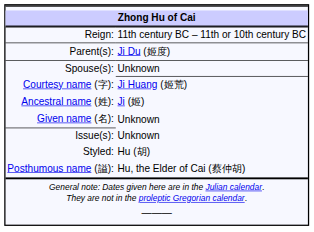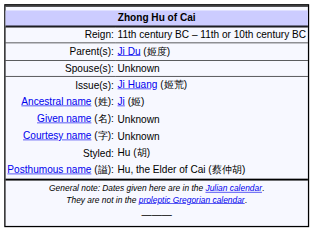(68, 84) Courtesy name (字): -> (94, 85) Issue(s):
(94, 136) Issue(s): -> (68, 136) Courtesy name (字):
